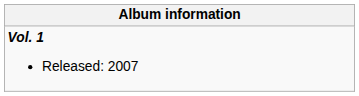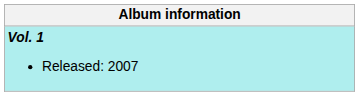(180, 52) no background -> (180, 52) paleturquoise background
